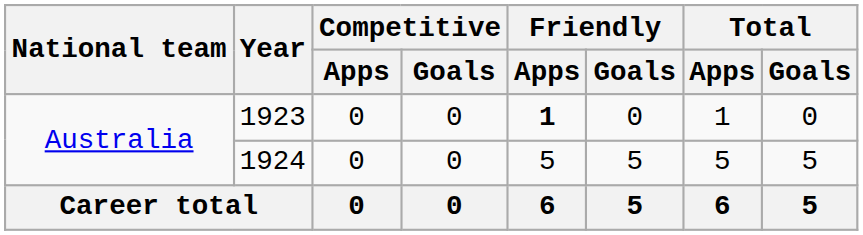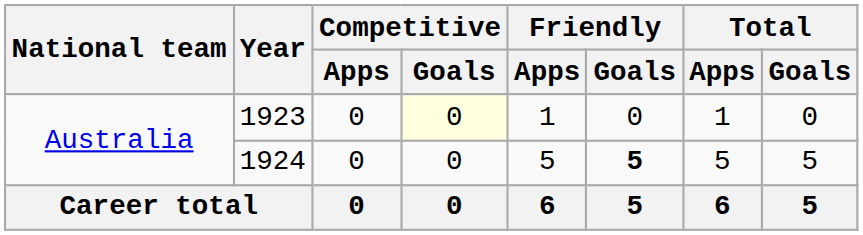(454, 117) no background -> (454, 117) lightyellow background
(547, 117) bold -> (547, 117) normal
(635, 162) normal -> (635, 162) bold
